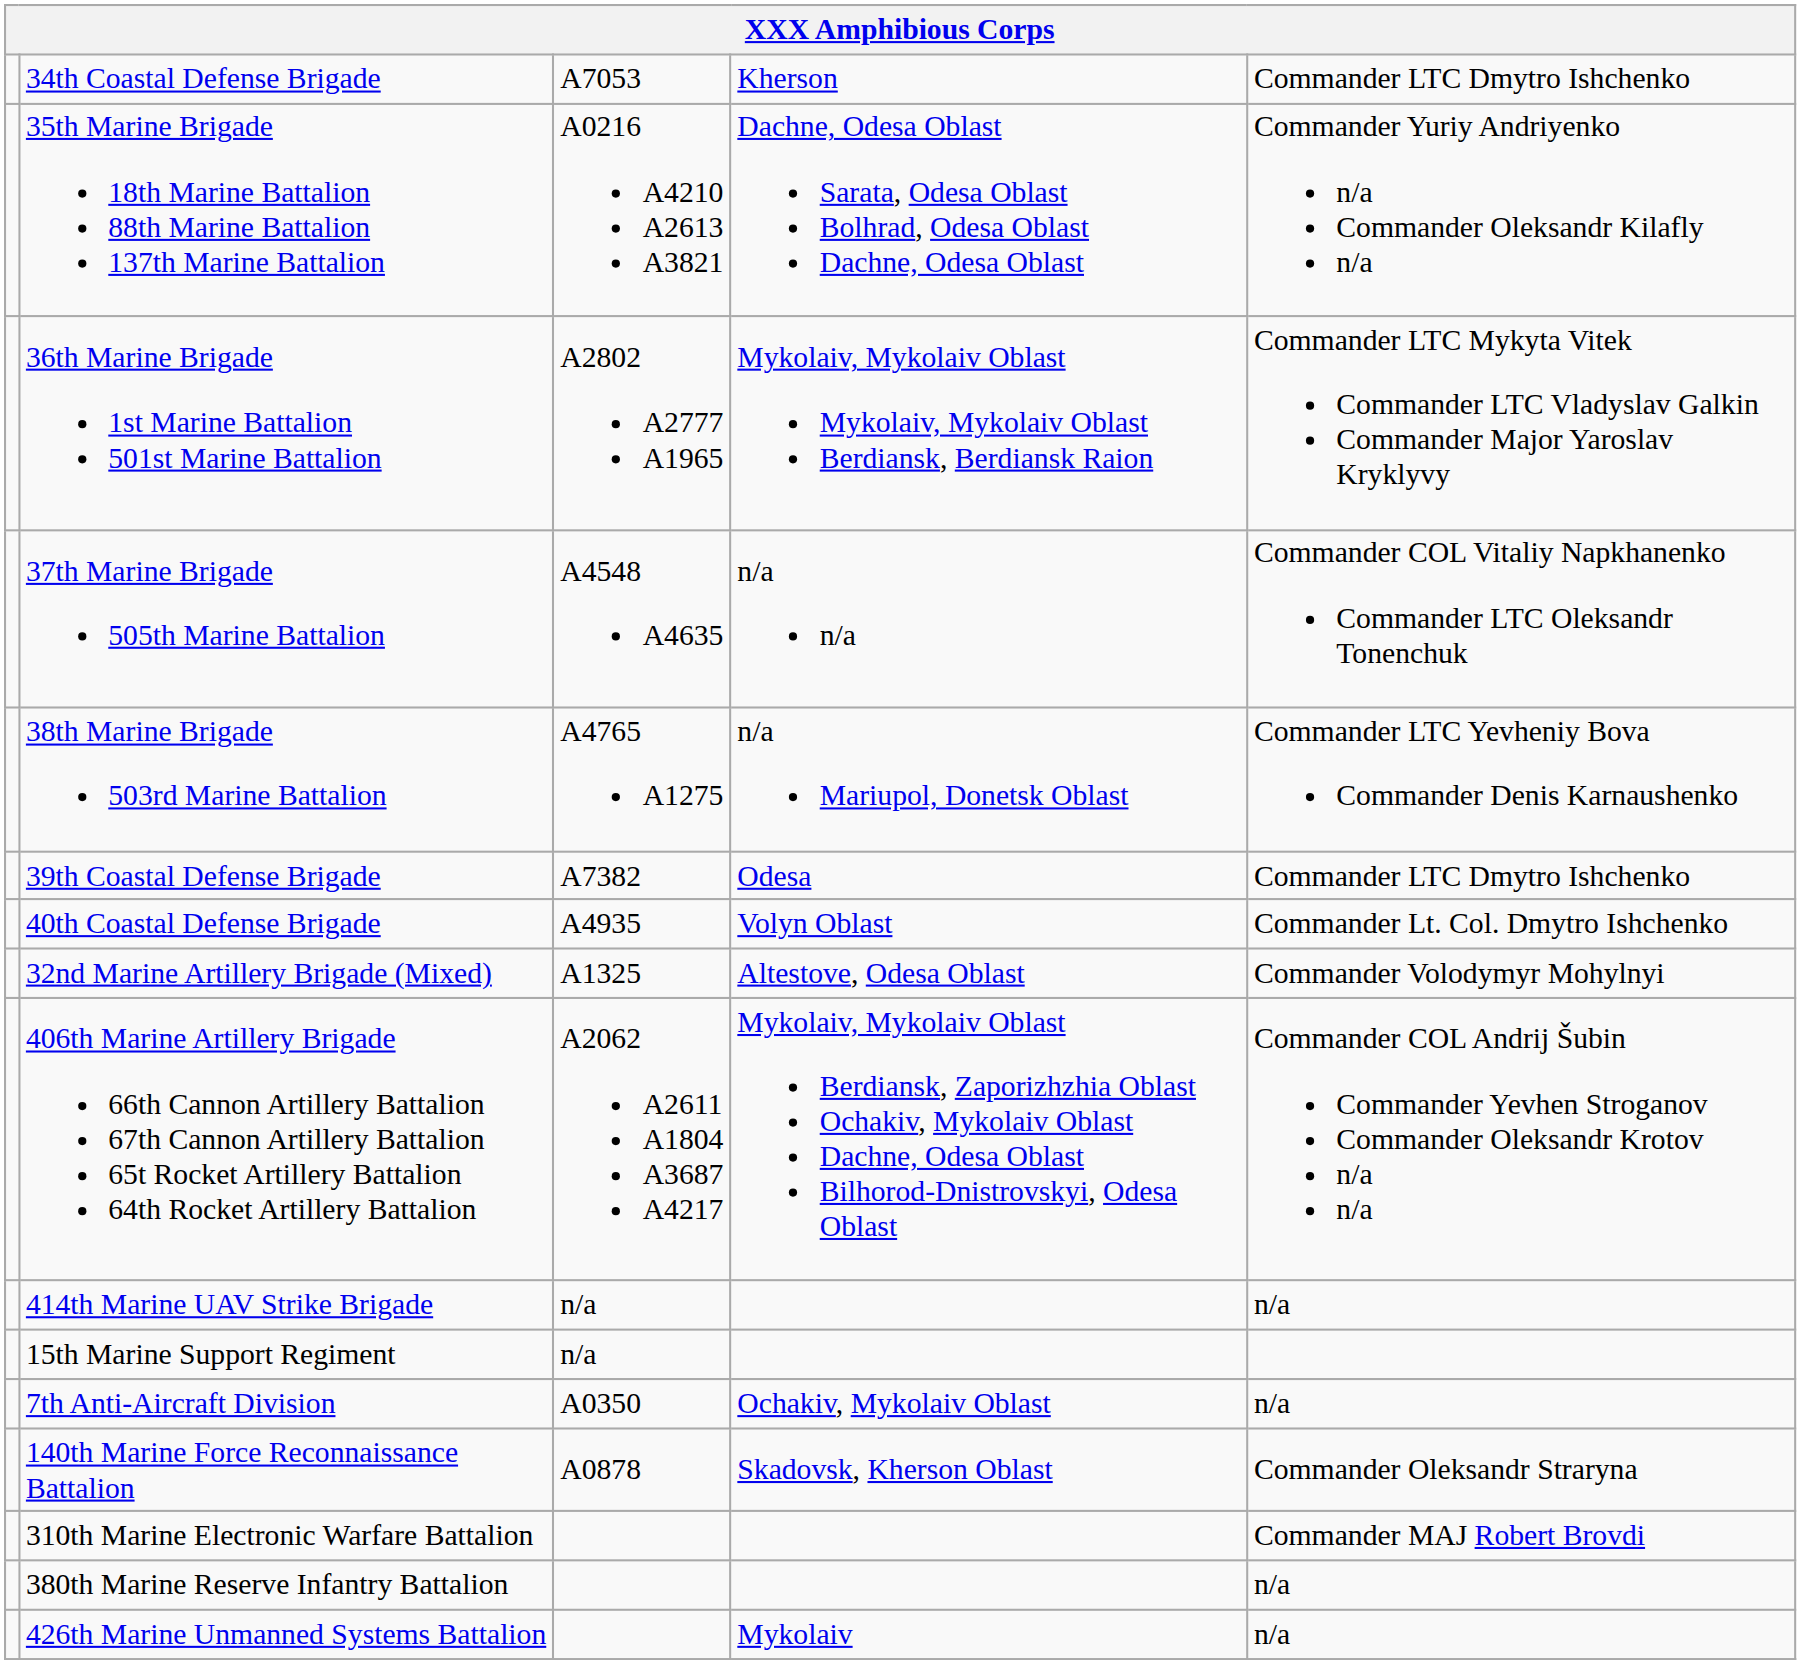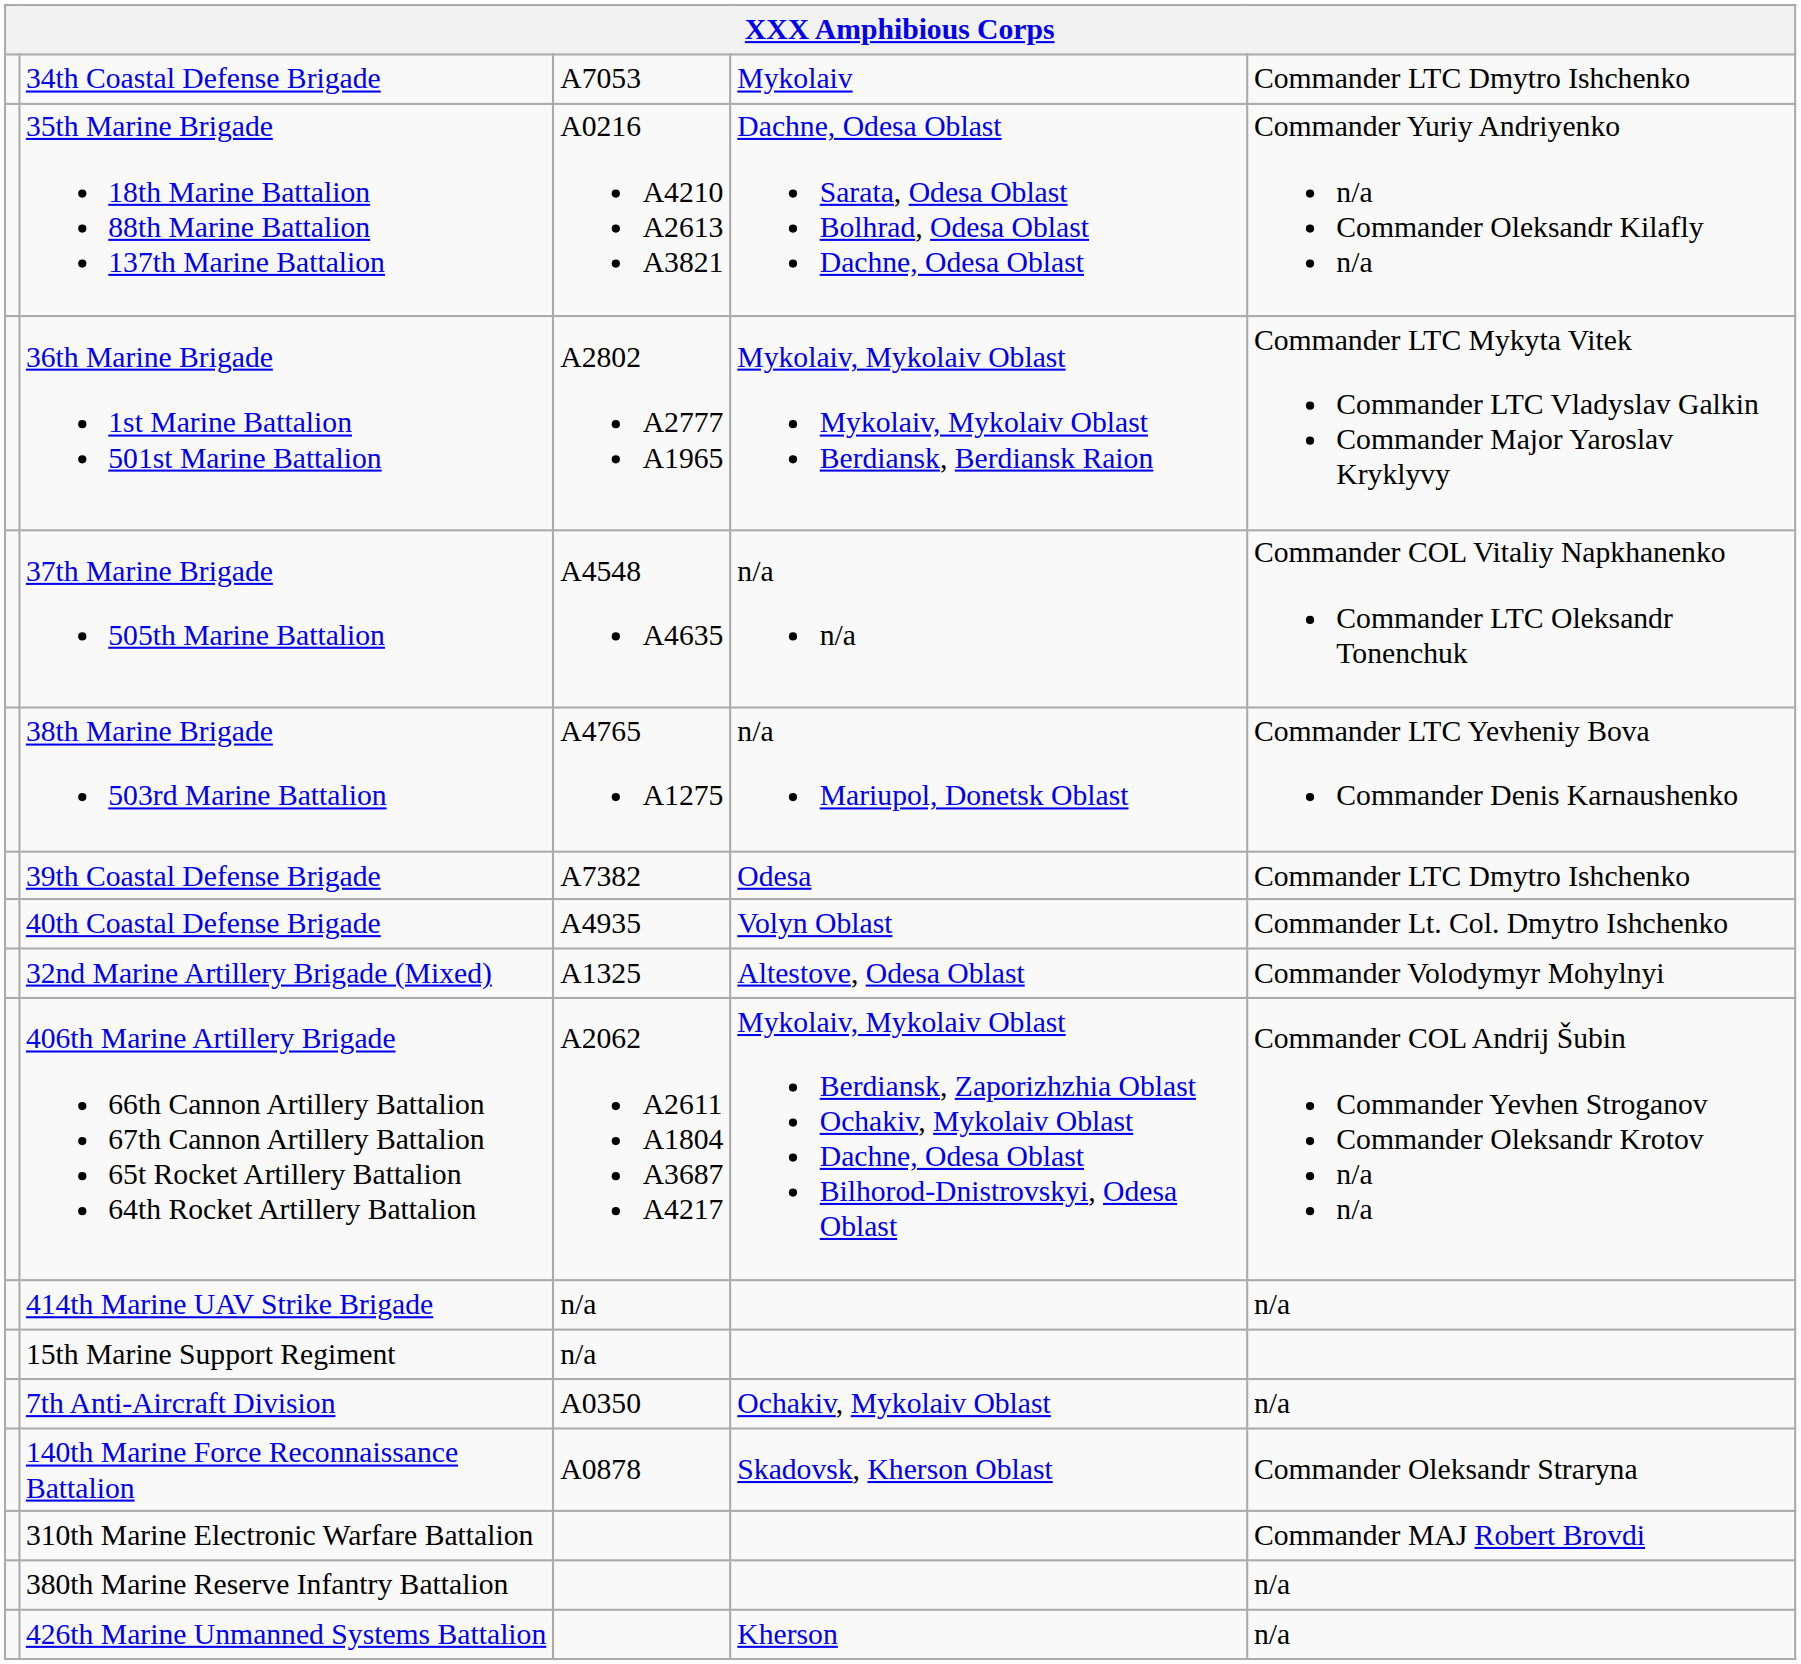(788, 78) Kherson -> (795, 78) Mykolaiv
(795, 1633) Mykolaiv -> (788, 1633) Kherson
